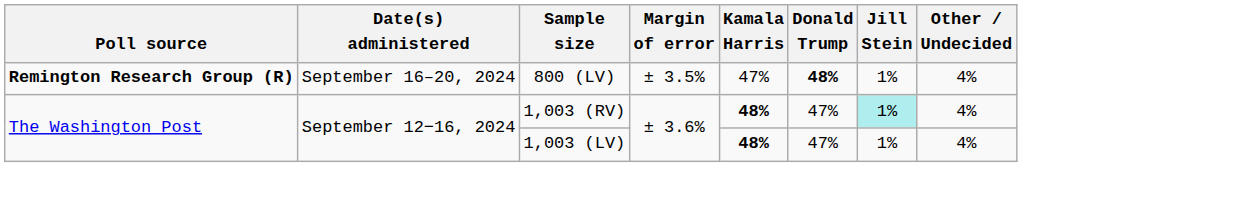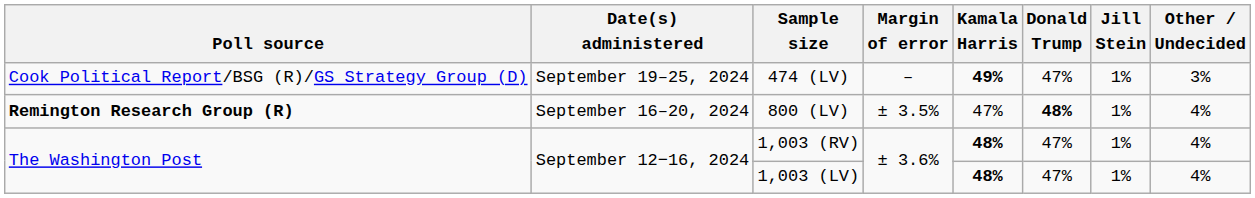+ row: (808, 78)
(887, 110) paleturquoise background -> (1121, 143) no background
